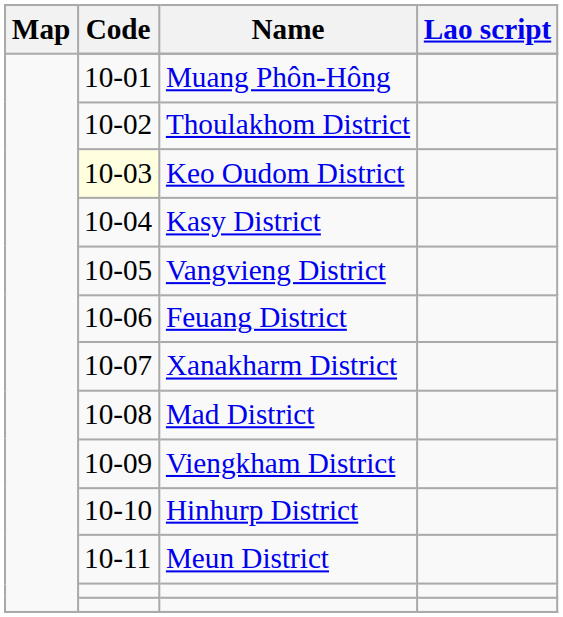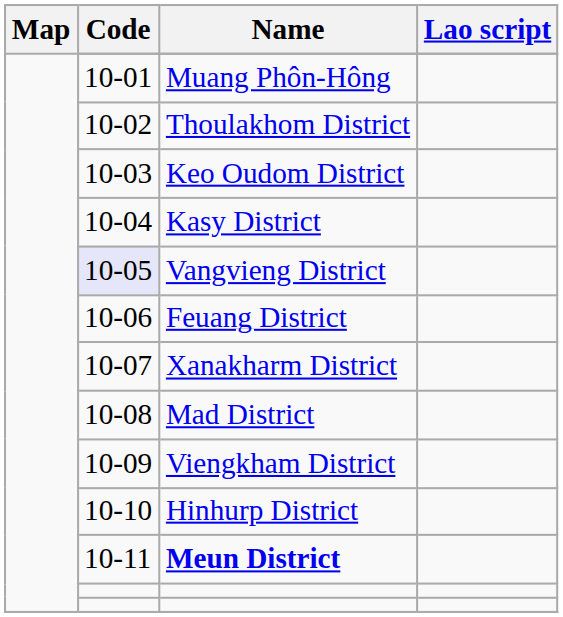(118, 173) lightyellow background -> (118, 173) no background
(118, 270) no background -> (118, 270) lavender background
(247, 559) normal -> (253, 559) bold
